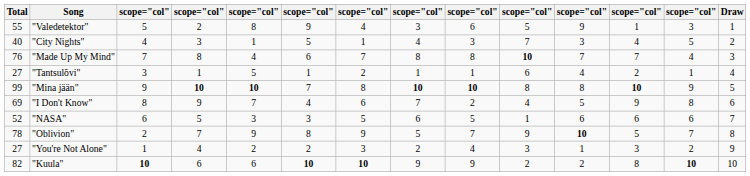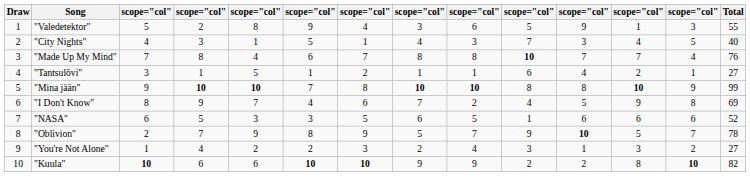columns swapped: (732, 12) <-> (17, 12)
